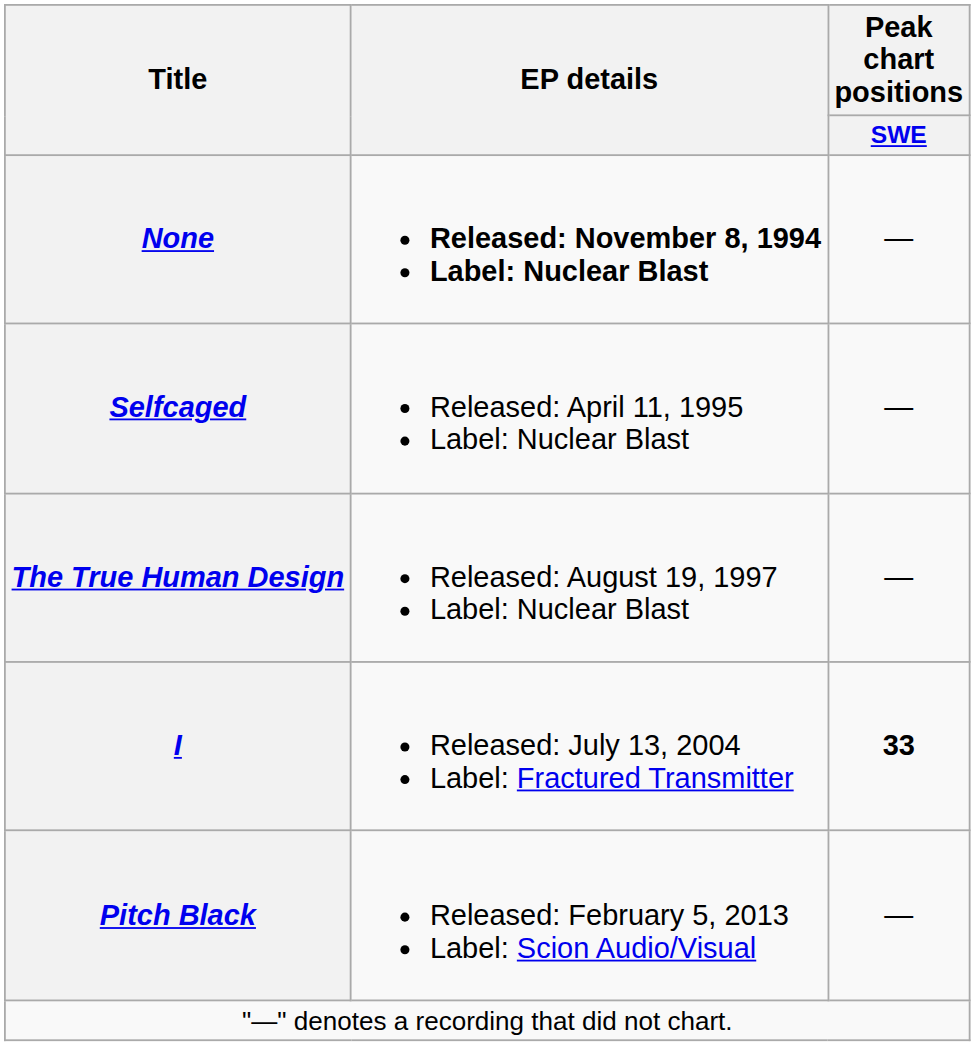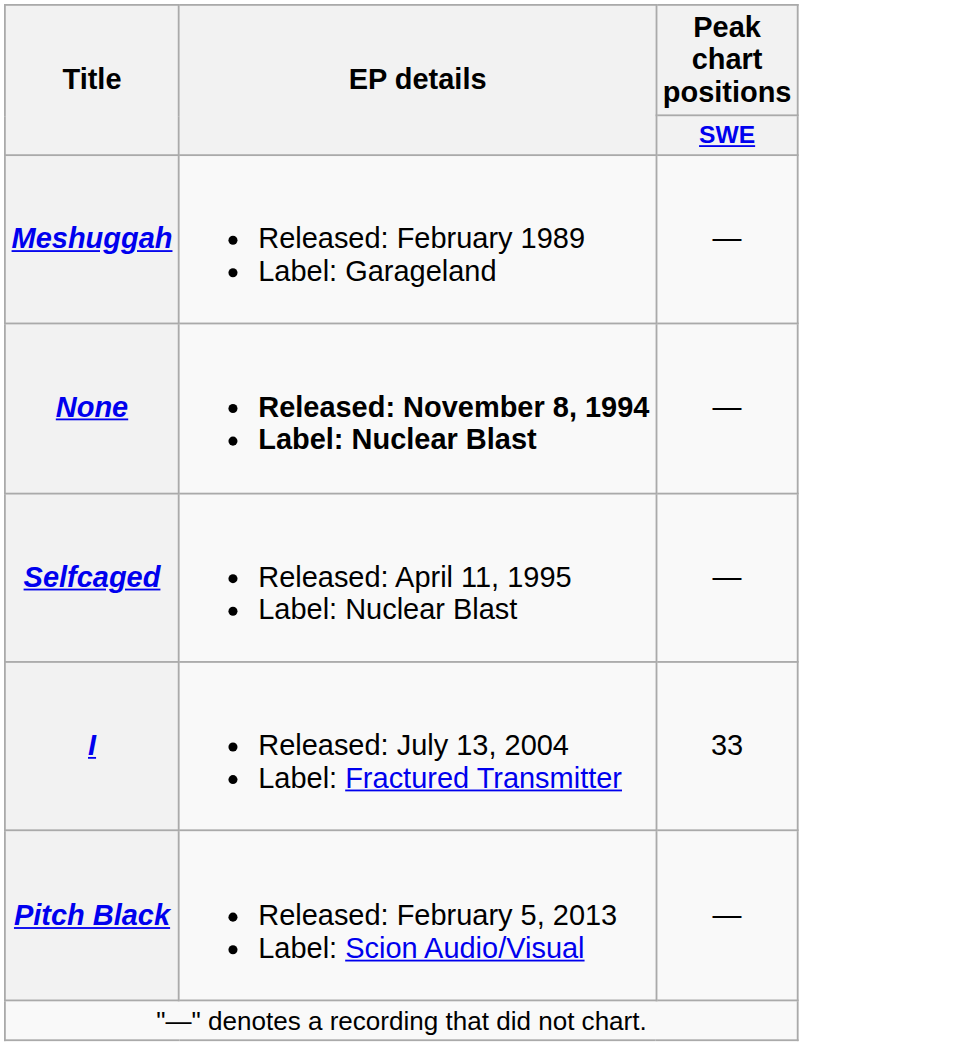+ row: (92, 238)
- row: (178, 576)
(899, 745) bold -> (727, 745) normal
